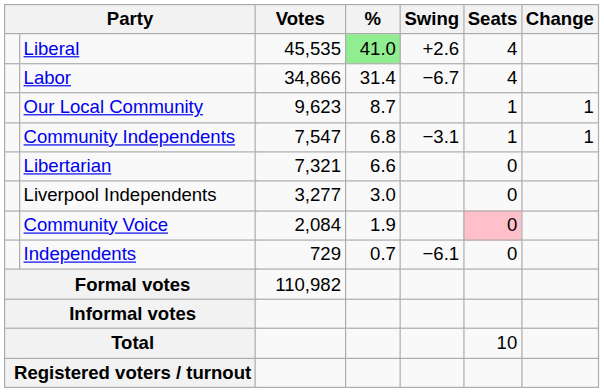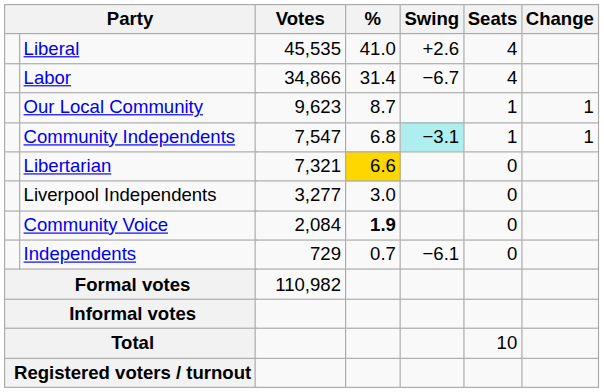(378, 48) lightgreen background -> (378, 48) no background
(441, 136) no background -> (441, 136) paleturquoise background
(383, 166) no background -> (383, 166) gold background
(383, 225) normal -> (383, 225) bold
(512, 225) pink background -> (512, 225) no background
